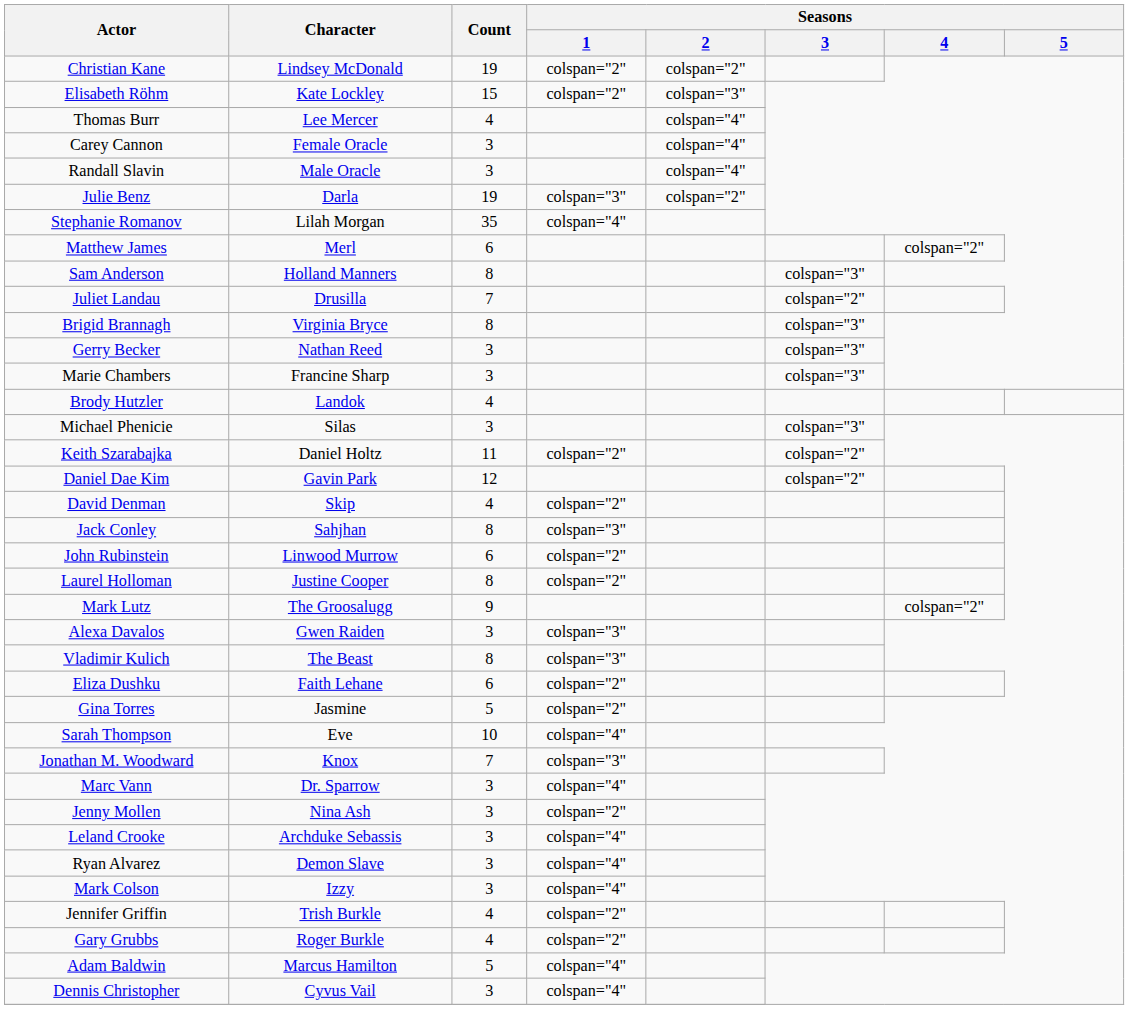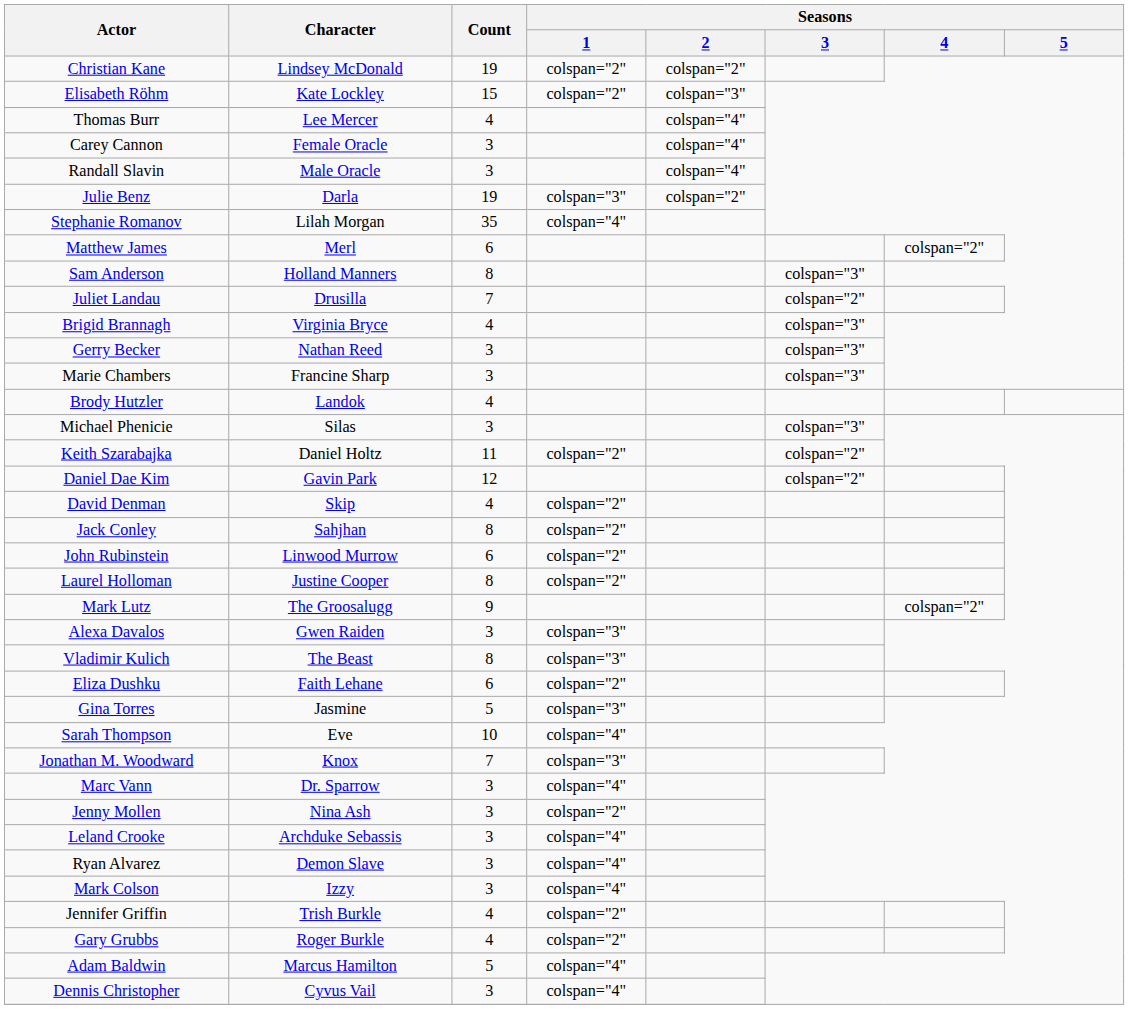(489, 324) 8 -> (489, 324) 4
(586, 529) colspan="3" -> (586, 529) colspan="2"
(586, 709) colspan="2" -> (586, 709) colspan="3"
